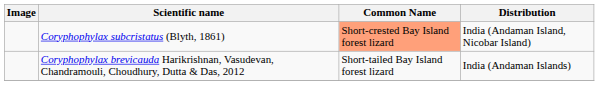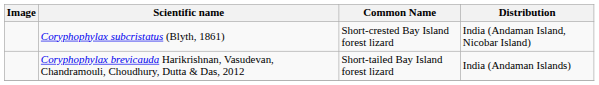(395, 36) lightsalmon background -> (395, 36) no background
